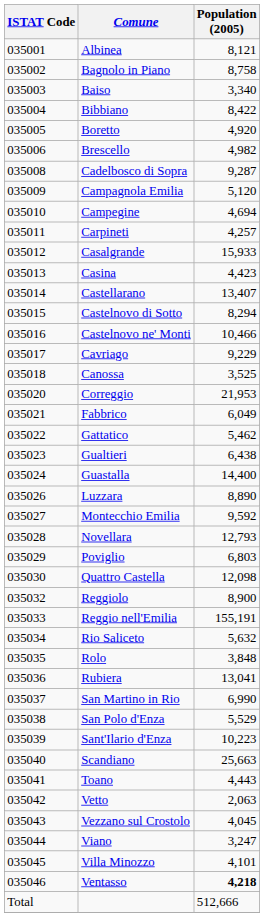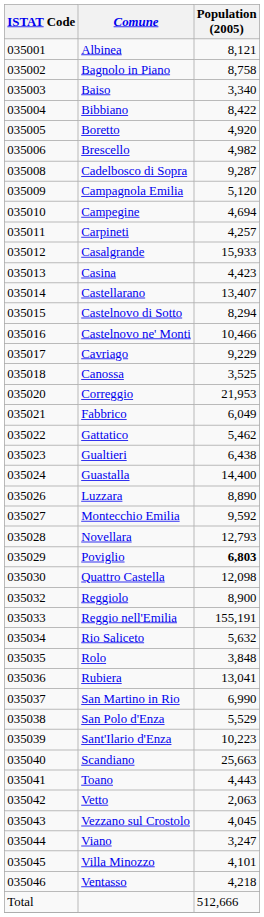(242, 556) normal -> (242, 556) bold
(242, 881) bold -> (242, 881) normal
